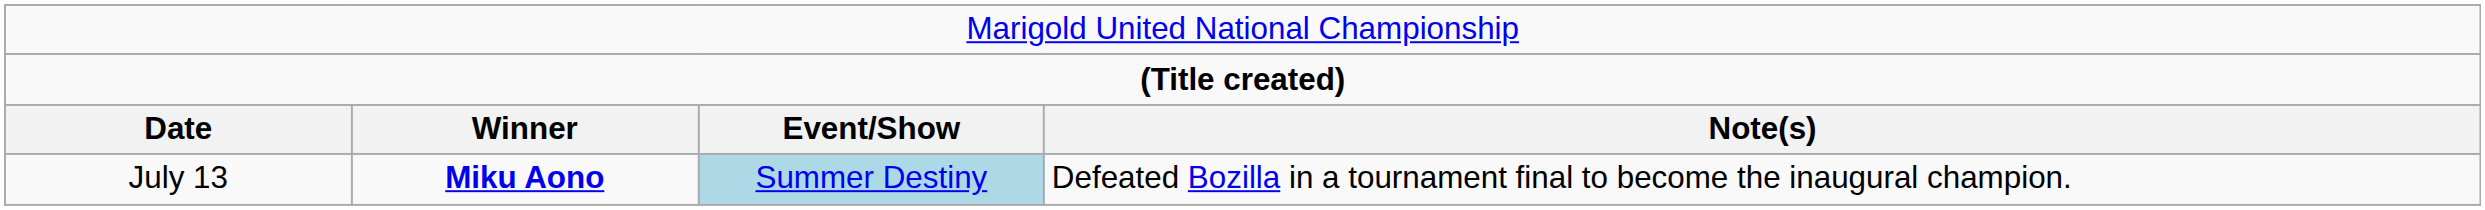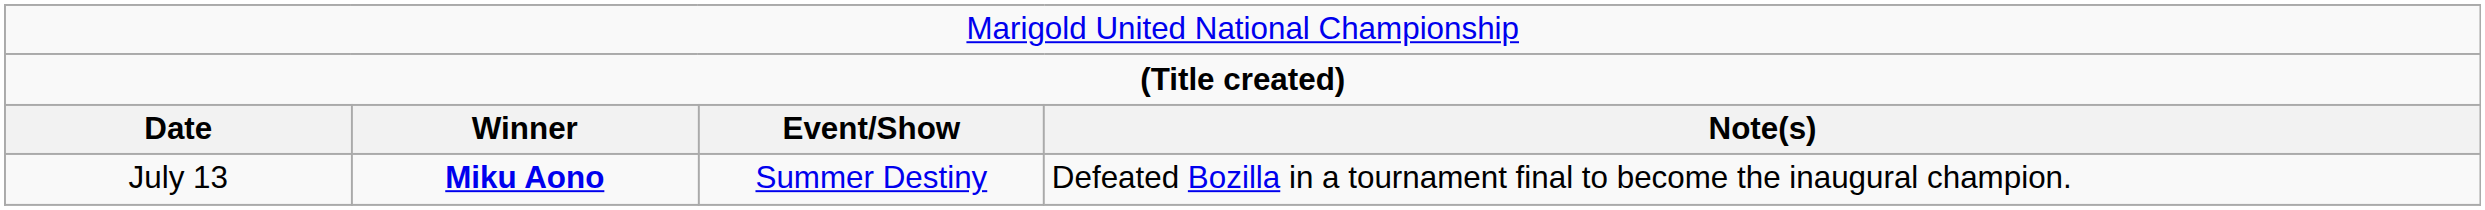(871, 178) lightblue background -> (871, 178) no background
